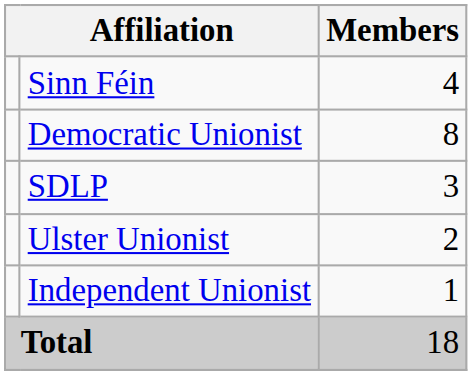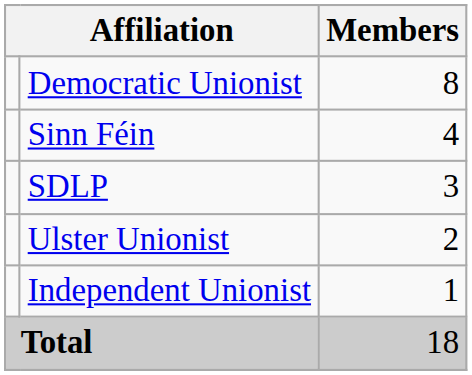rows swapped: (165, 134) <-> (91, 82)
